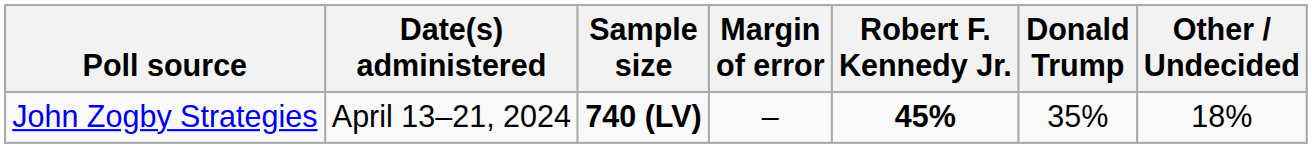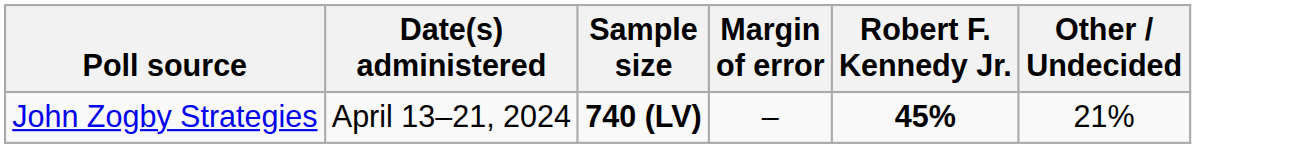- column: (1078, 48)
(1222, 116) 18% -> (1104, 116) 21%
